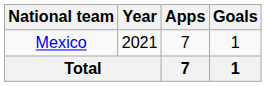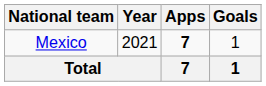(185, 42) normal -> (185, 42) bold
